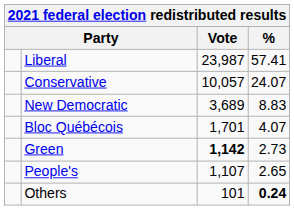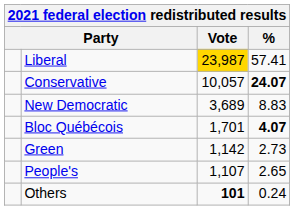(223, 60) no background -> (223, 60) gold background
(269, 82) normal -> (269, 82) bold
(273, 127) normal -> (273, 127) bold
(227, 149) bold -> (227, 149) normal
(233, 194) normal -> (233, 194) bold
(273, 194) bold -> (273, 194) normal
